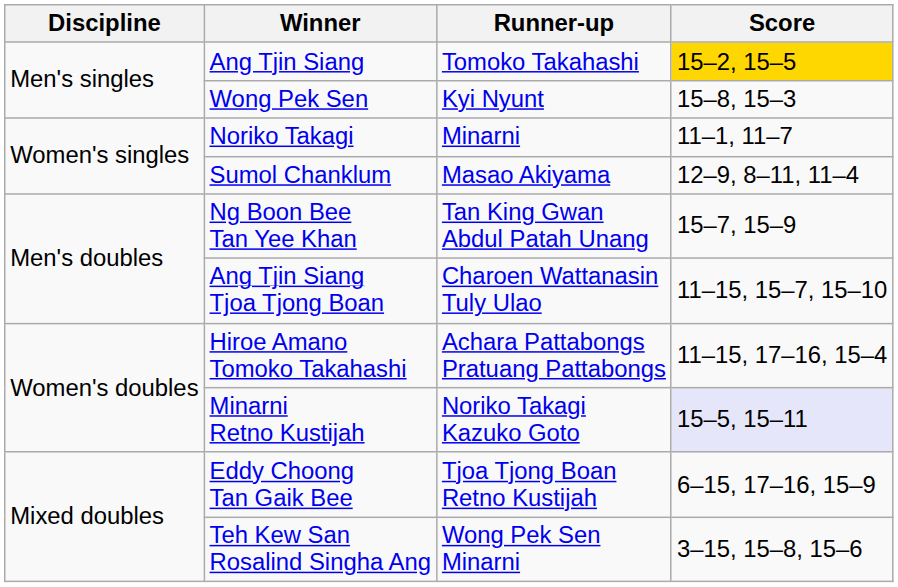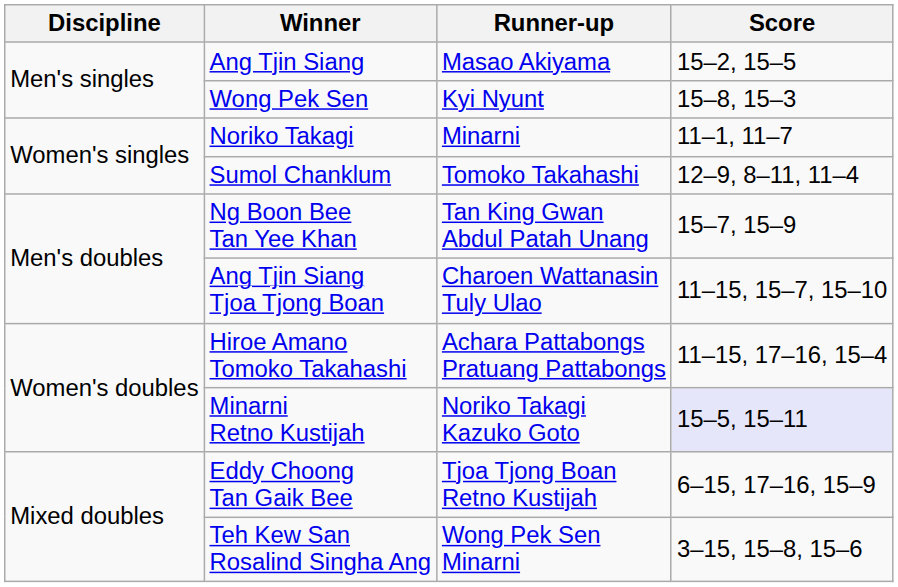(540, 61) Tomoko Takahashi -> (526, 61) Masao Akiyama
(737, 61) gold background -> (737, 61) no background
(526, 174) Masao Akiyama -> (540, 174) Tomoko Takahashi
